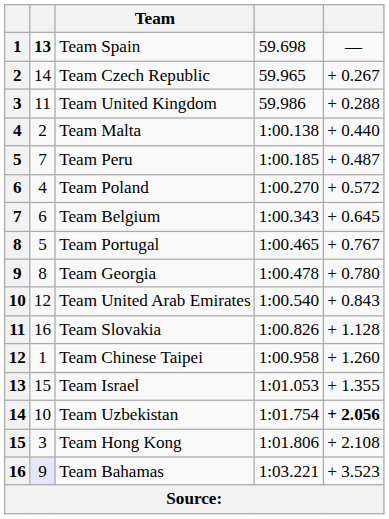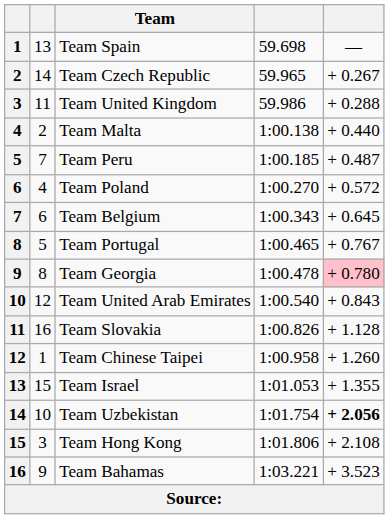(42, 46) bold -> (42, 46) normal
(354, 272) no background -> (354, 272) pink background
(42, 470) lavender background -> (42, 470) no background
